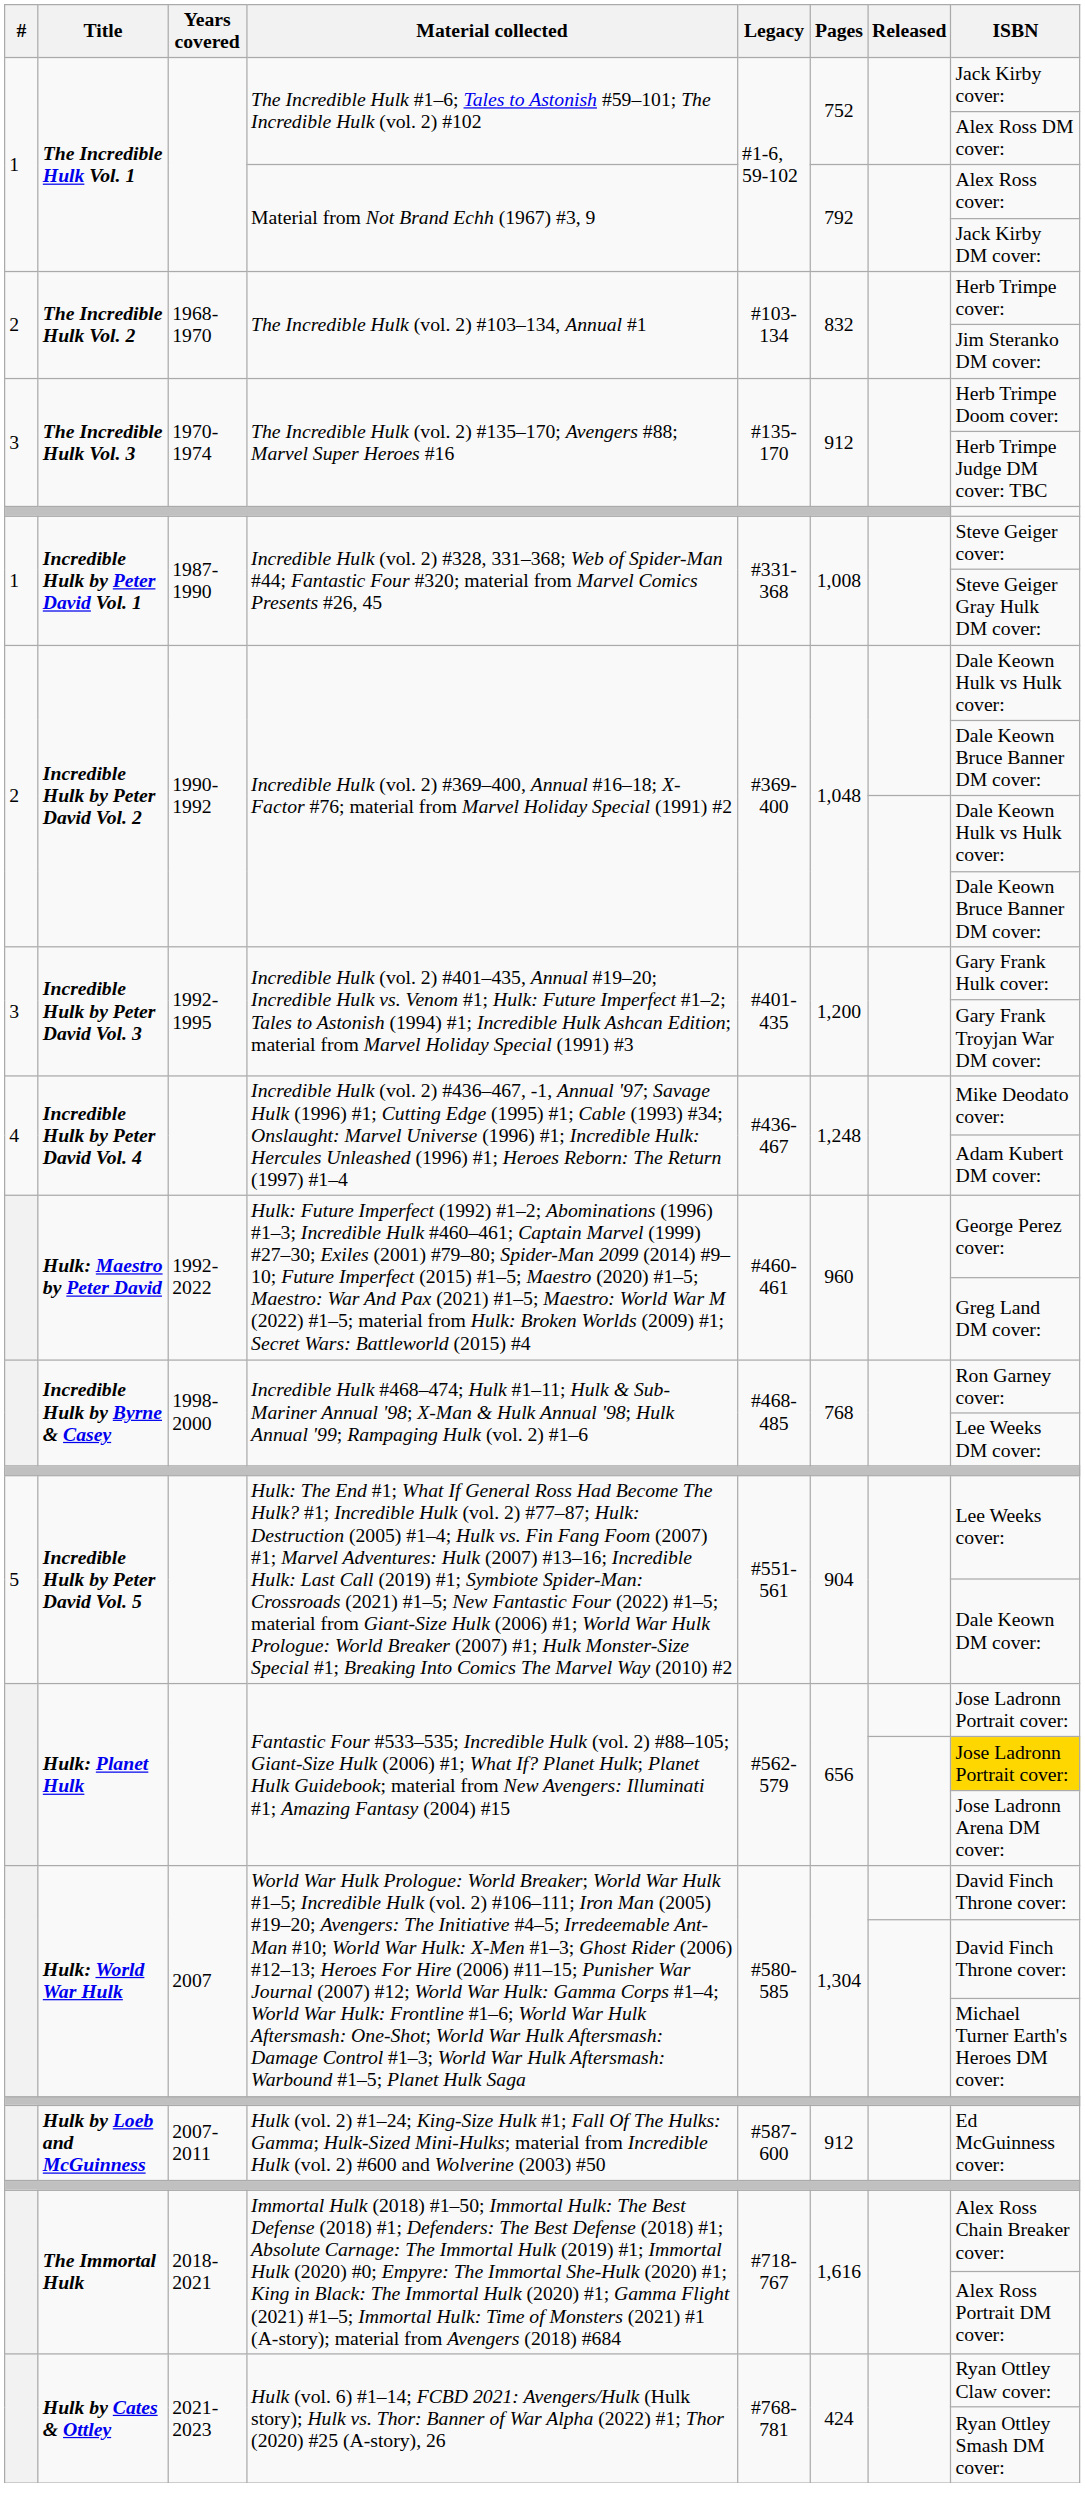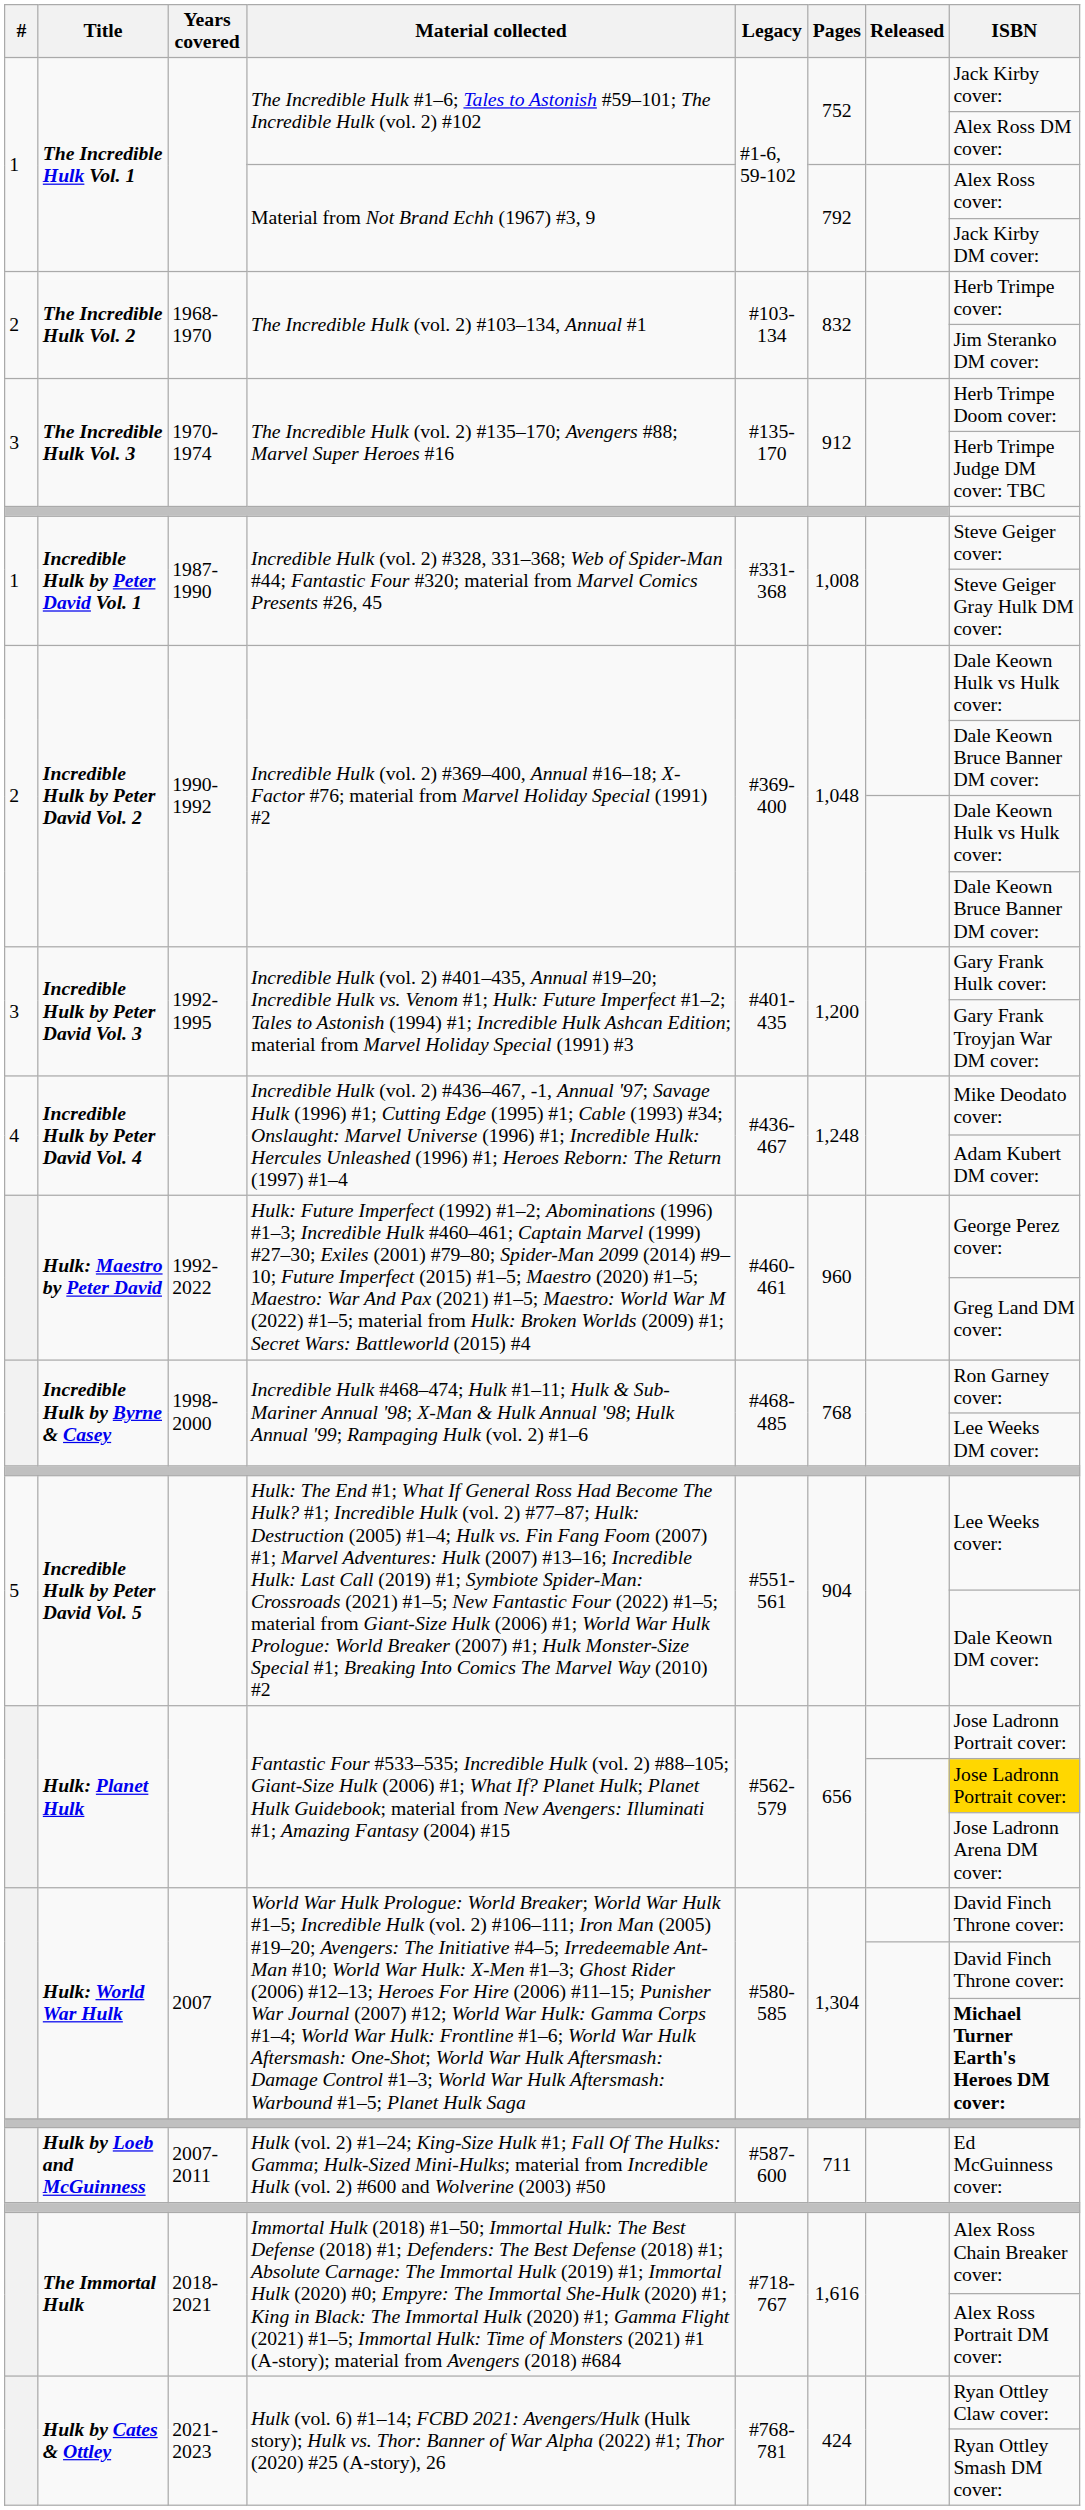(1011, 2047) normal -> (1002, 2058) bold
(839, 2142) 912 -> (837, 2165) 711
